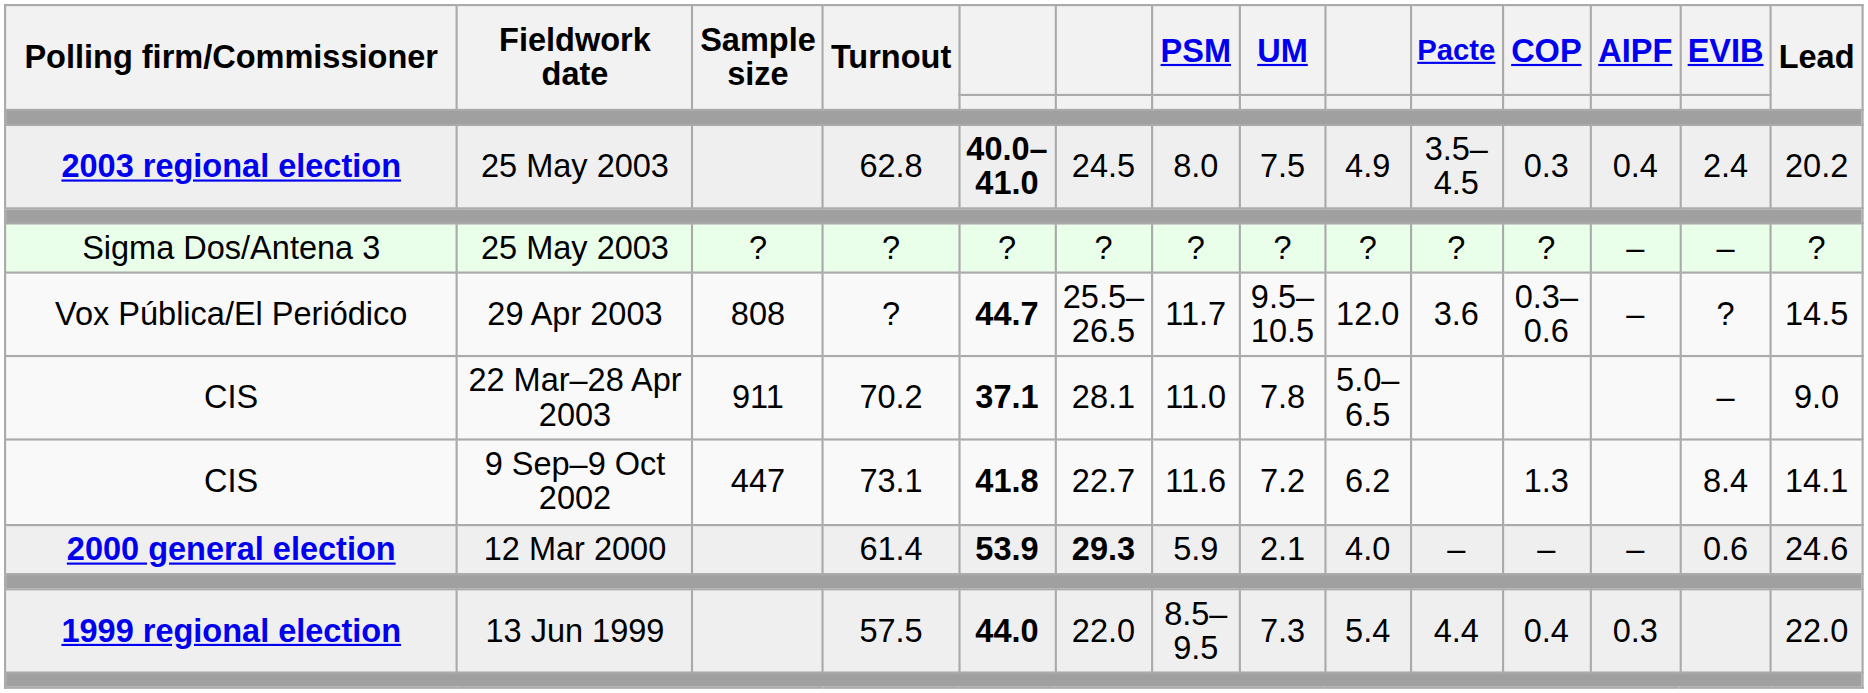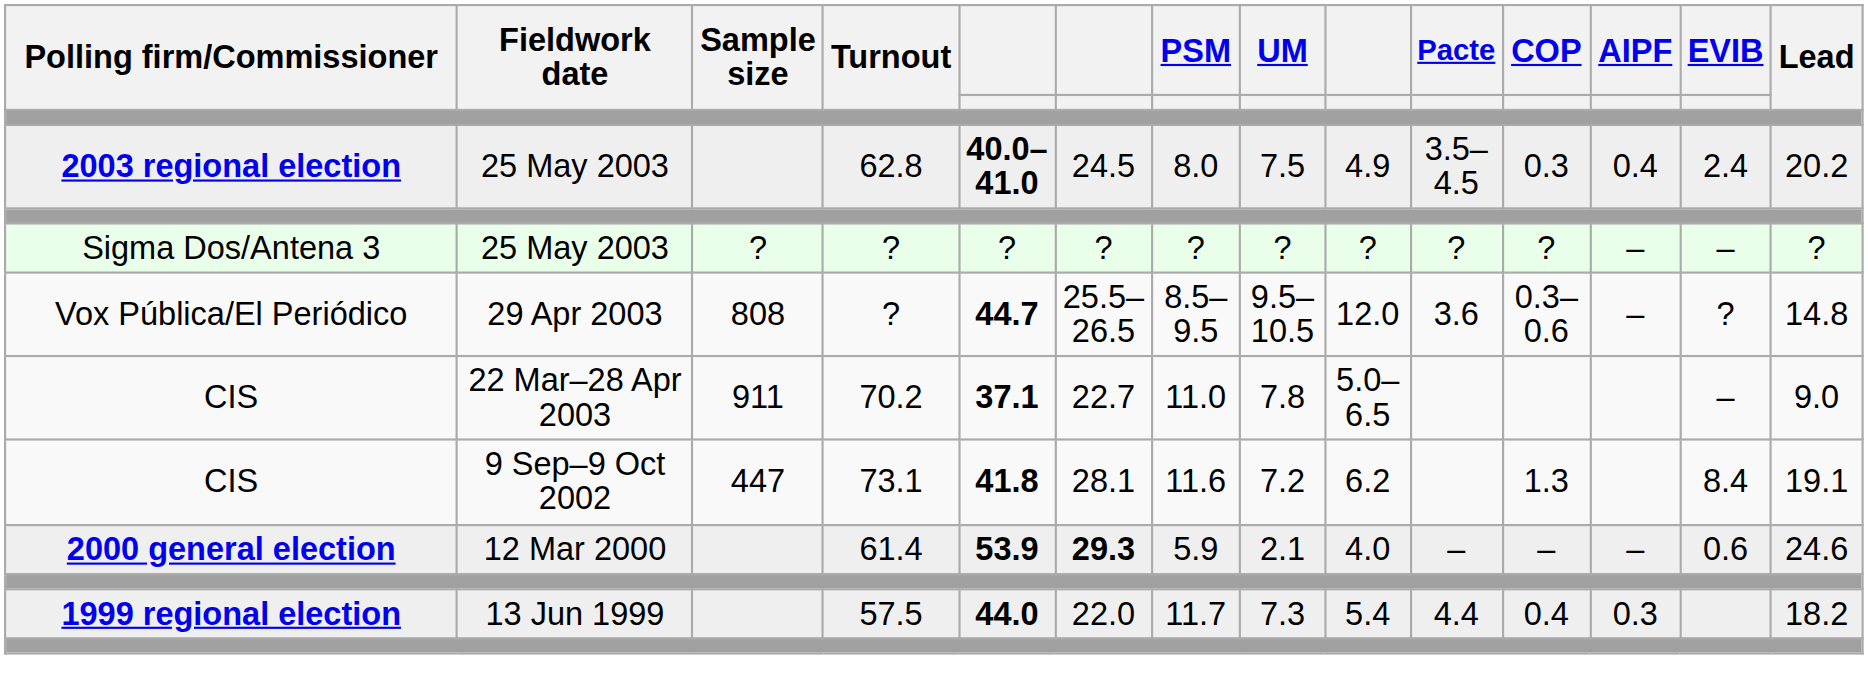(1196, 314) 11.7 -> (1196, 314) 8.5– 9.5
(1817, 314) 14.5 -> (1817, 314) 14.8
(1103, 398) 28.1 -> (1103, 398) 22.7
(1103, 481) 22.7 -> (1103, 481) 28.1
(1817, 481) 14.1 -> (1817, 481) 19.1
(1196, 629) 8.5– 9.5 -> (1196, 612) 11.7
(1817, 629) 22.0 -> (1817, 612) 18.2
